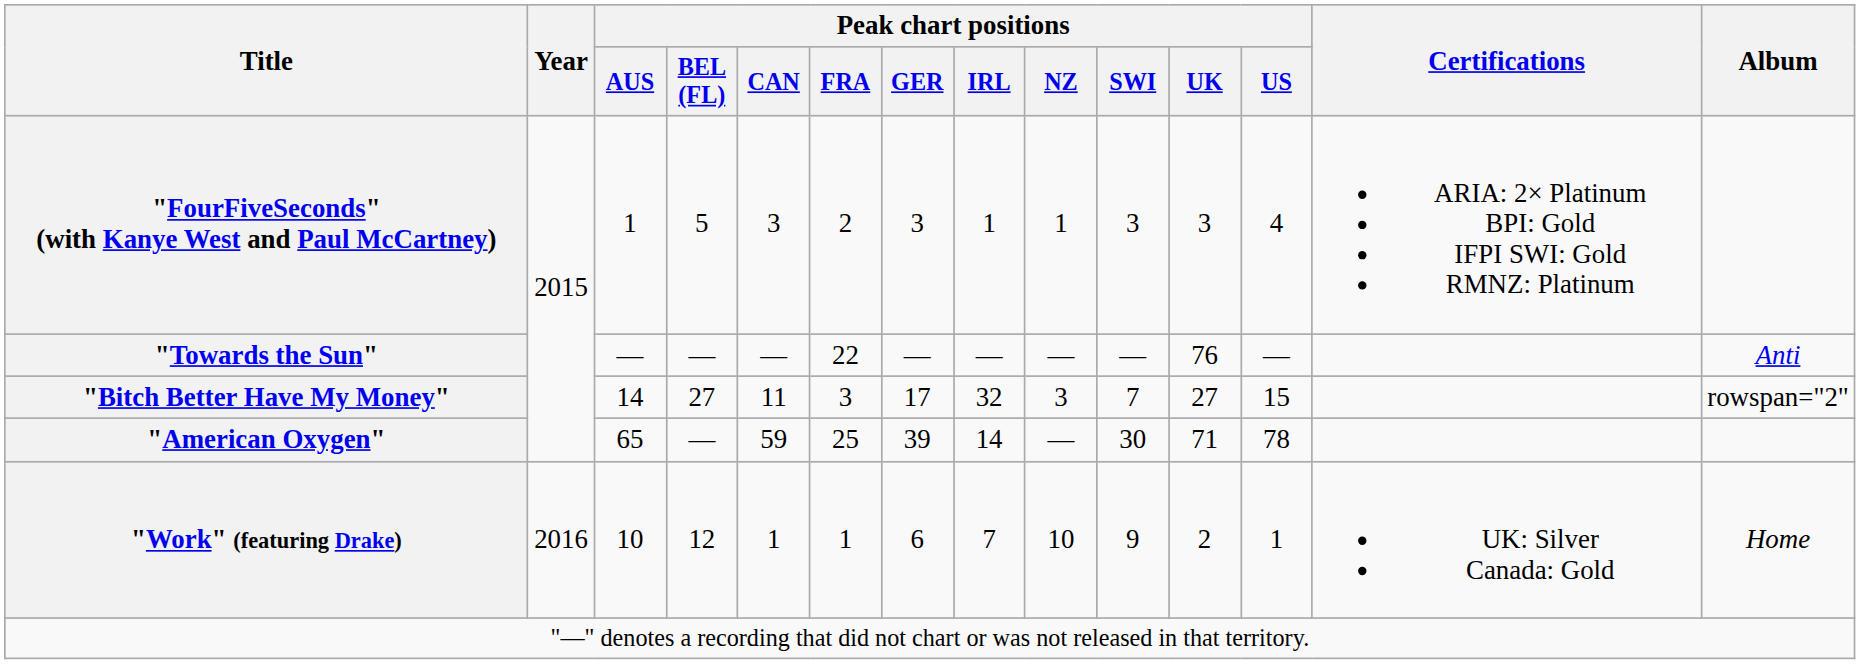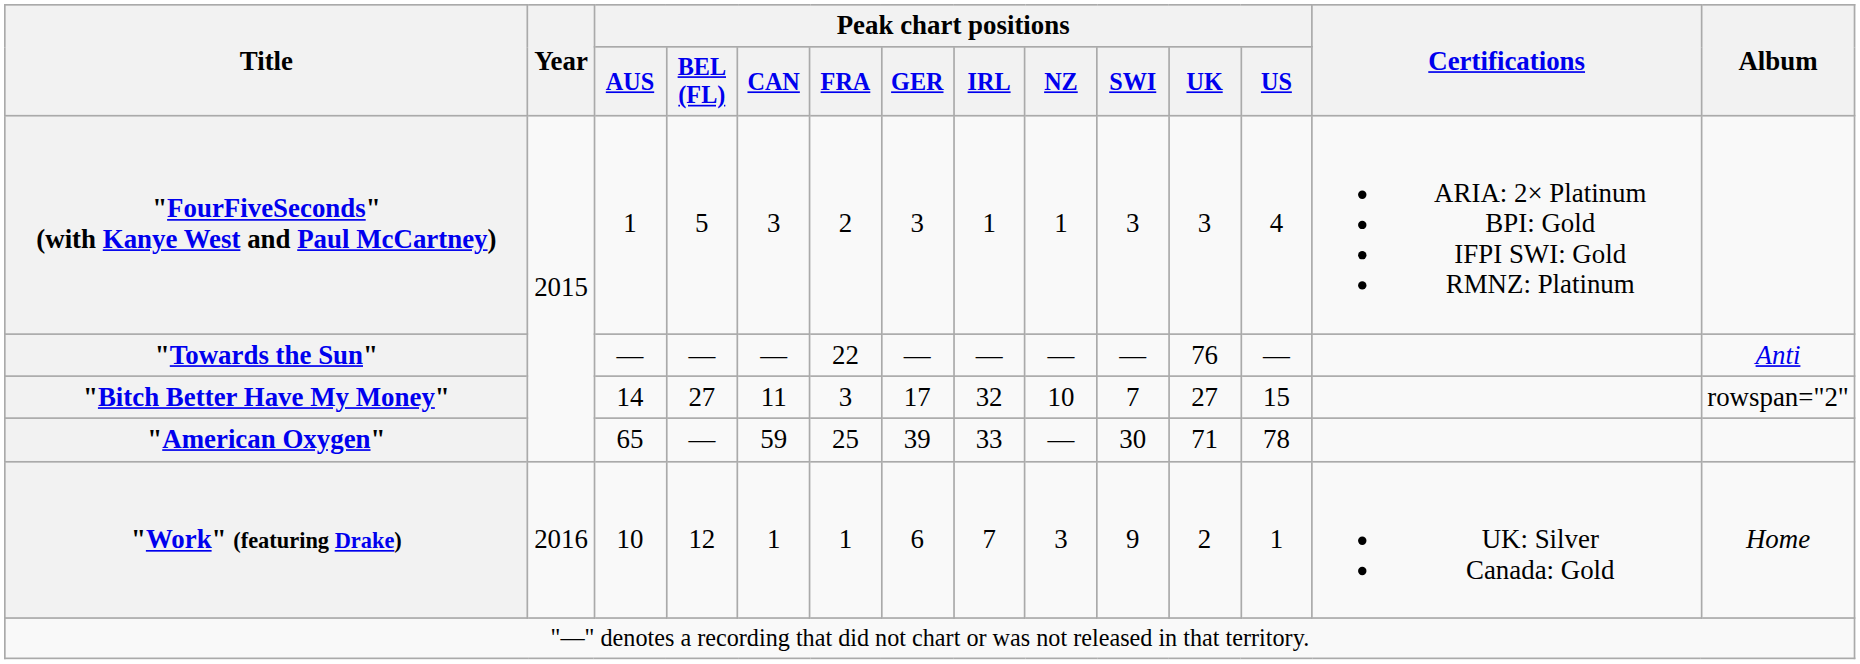(1061, 396) 3 -> (1061, 396) 10
(989, 439) 14 -> (989, 439) 33
(1061, 539) 10 -> (1061, 539) 3
